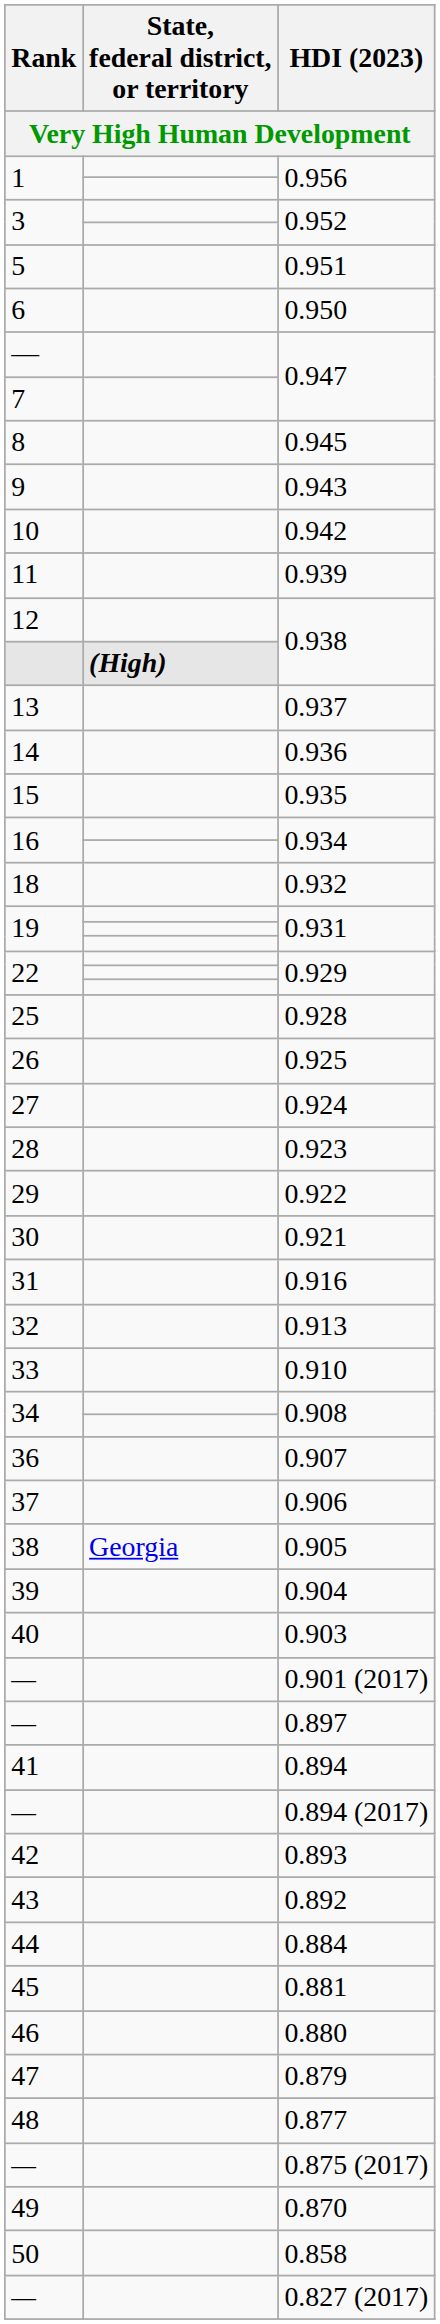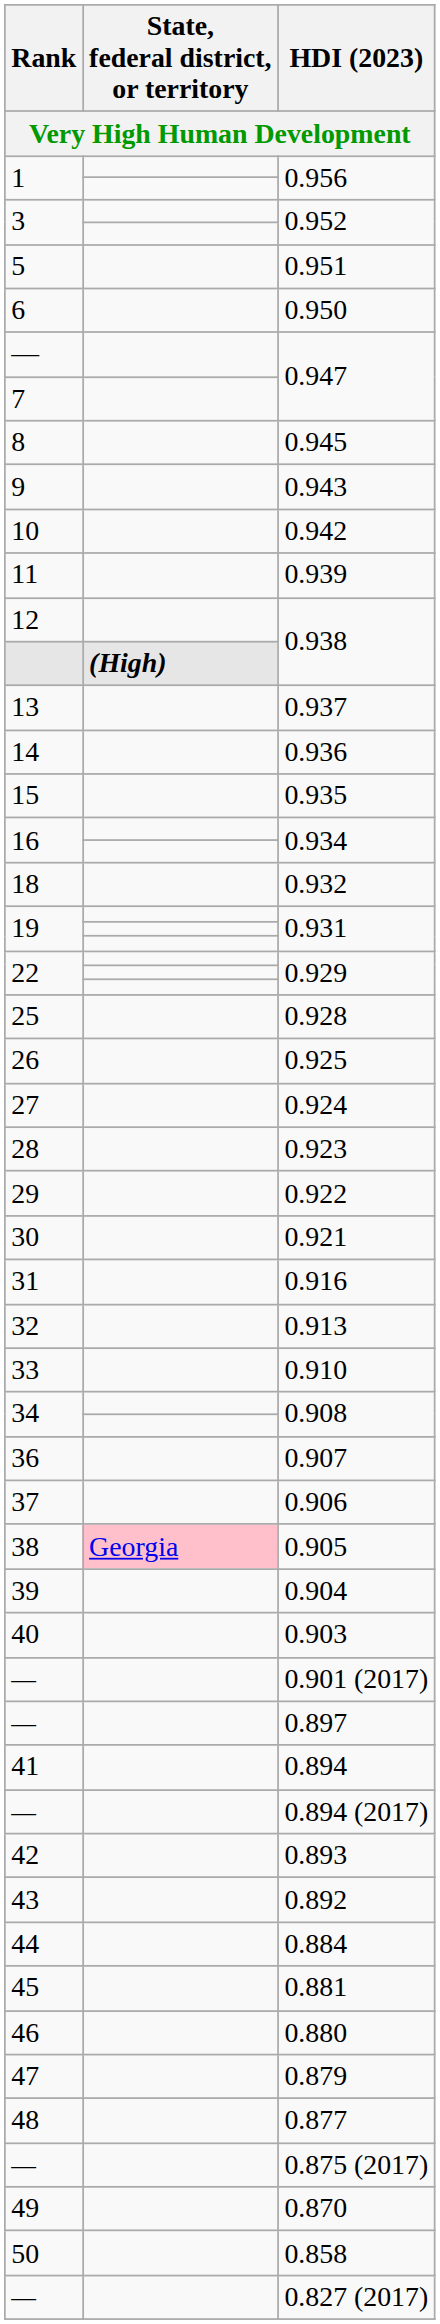(134, 1546) no background -> (134, 1546) pink background
